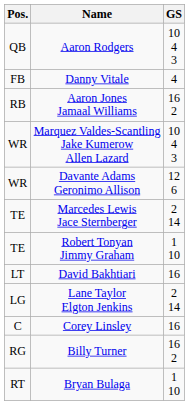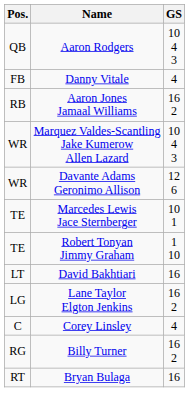(174, 215) 2 14 -> (174, 215) 10 1
(174, 300) 2 14 -> (174, 300) 16 2
(174, 325) 16 -> (174, 325) 4
(174, 384) 1 10 -> (174, 377) 16
